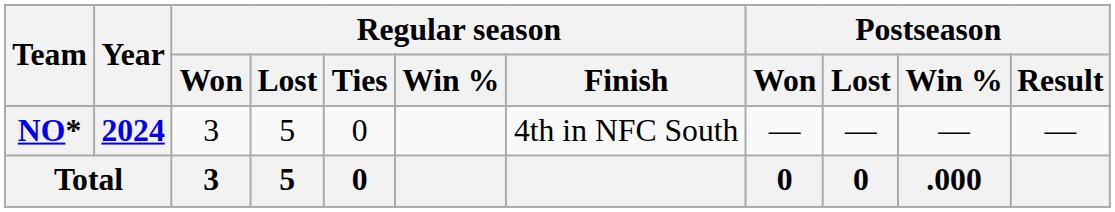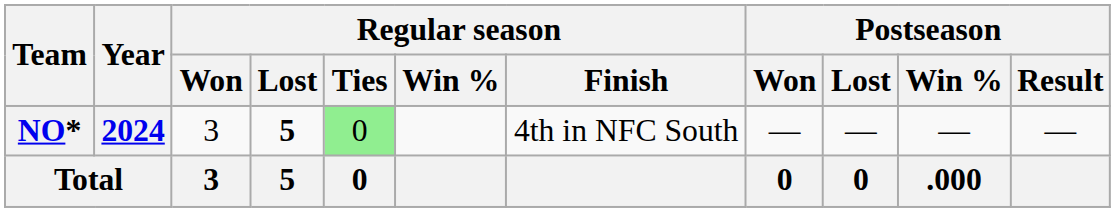(287, 130) normal -> (287, 130) bold
(360, 130) no background -> (360, 130) lightgreen background
